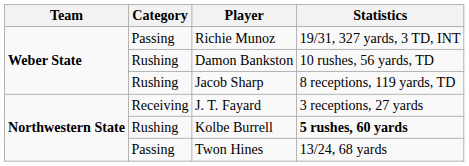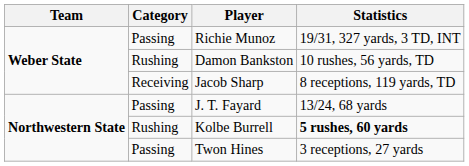(155, 82) Rushing -> (160, 82) Receiving
(160, 105) Receiving -> (153, 105) Passing
(361, 105) 3 receptions, 27 yards -> (343, 105) 13/24, 68 yards
(343, 149) 13/24, 68 yards -> (361, 149) 3 receptions, 27 yards
